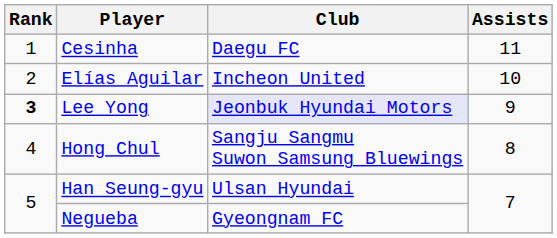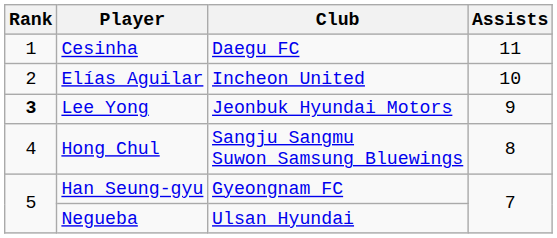(332, 109) lavender background -> (332, 109) no background
(283, 189) Ulsan Hyundai -> (278, 189) Gyeongnam FC
(278, 219) Gyeongnam FC -> (283, 219) Ulsan Hyundai
